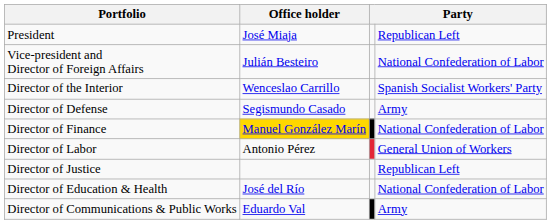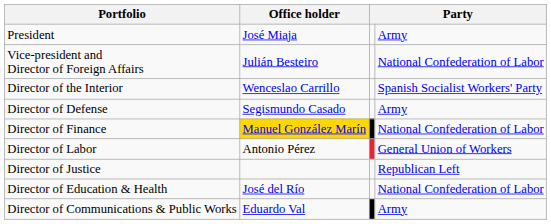(419, 34) Republican Left -> (392, 34) Army
